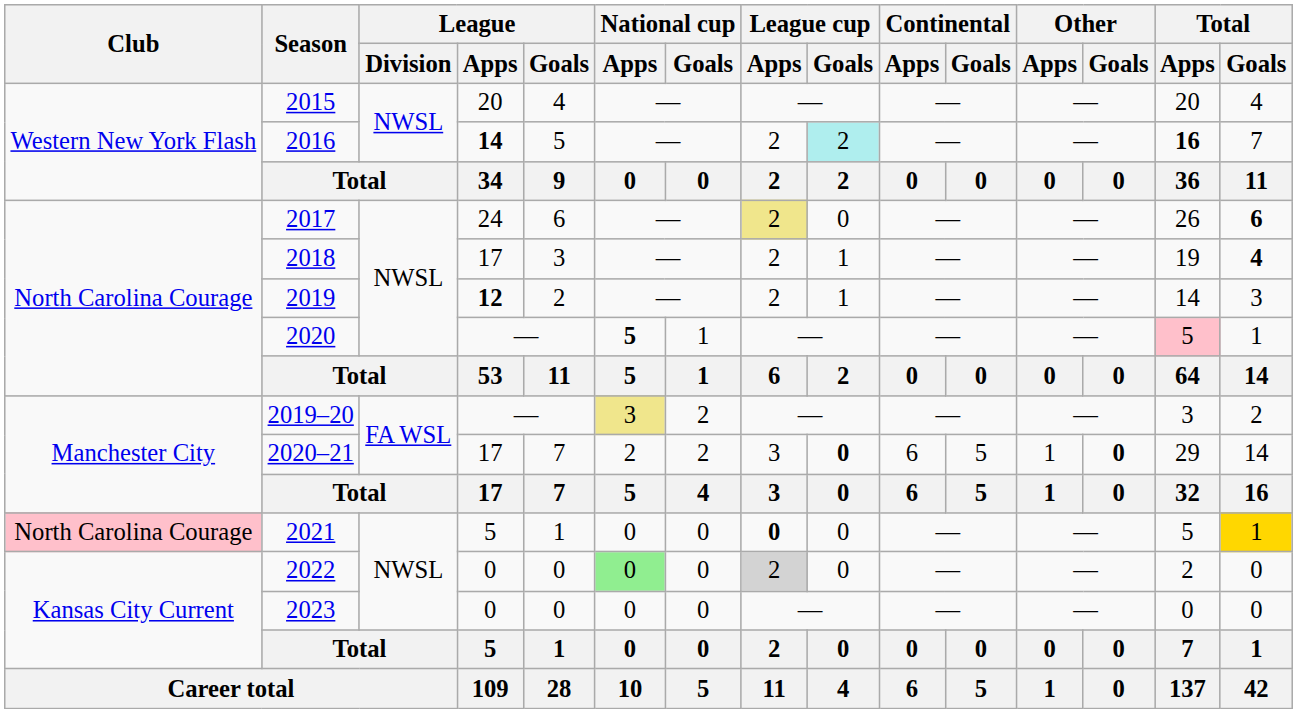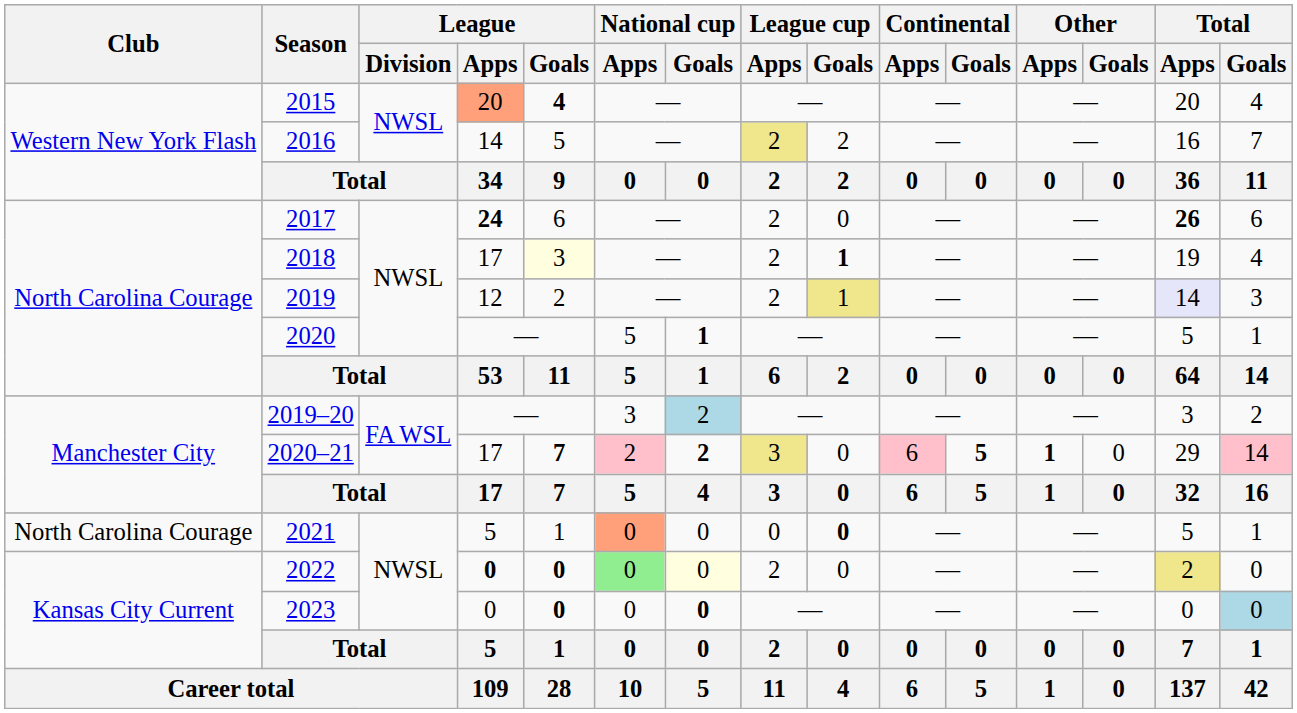(490, 102) no background -> (490, 102) lightsalmon background
(559, 102) normal -> (559, 102) bold
(490, 141) bold -> (490, 141) normal
(774, 141) no background -> (774, 141) khaki background
(843, 141) paleturquoise background -> (843, 141) no background
(1187, 141) bold -> (1187, 141) normal
(490, 219) normal -> (490, 219) bold
(774, 219) khaki background -> (774, 219) no background
(1187, 219) normal -> (1187, 219) bold
(1256, 219) bold -> (1256, 219) normal
(559, 258) no background -> (559, 258) lightyellow background
(843, 258) normal -> (843, 258) bold
(1256, 258) bold -> (1256, 258) normal
(490, 297) bold -> (490, 297) normal
(843, 297) no background -> (843, 297) khaki background
(1187, 297) no background -> (1187, 297) lavender background
(630, 336) bold -> (630, 336) normal
(703, 336) normal -> (703, 336) bold
(1187, 336) pink background -> (1187, 336) no background
(630, 414) khaki background -> (630, 414) no background
(703, 414) no background -> (703, 414) lightblue background
(559, 453) normal -> (559, 453) bold
(630, 453) no background -> (630, 453) pink background
(703, 453) normal -> (703, 453) bold
(774, 453) no background -> (774, 453) khaki background
(843, 453) bold -> (843, 453) normal
(912, 453) no background -> (912, 453) pink background
(981, 453) normal -> (981, 453) bold
(1050, 453) normal -> (1050, 453) bold
(1119, 453) bold -> (1119, 453) normal
(1256, 453) no background -> (1256, 453) pink background
(133, 532) pink background -> (133, 532) no background
(630, 532) no background -> (630, 532) lightsalmon background
(774, 532) bold -> (774, 532) normal
(843, 532) normal -> (843, 532) bold
(1256, 532) gold background -> (1256, 532) no background
(490, 571) normal -> (490, 571) bold
(559, 571) normal -> (559, 571) bold
(703, 571) no background -> (703, 571) lightyellow background
(774, 571) lightgrey background -> (774, 571) no background
(1187, 571) no background -> (1187, 571) khaki background
(559, 610) normal -> (559, 610) bold
(703, 610) normal -> (703, 610) bold
(1256, 610) no background -> (1256, 610) lightblue background
